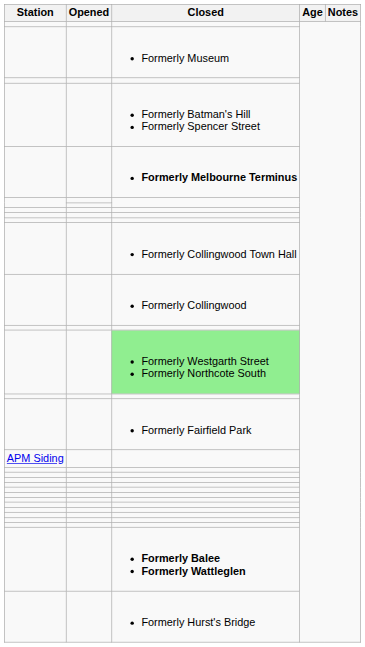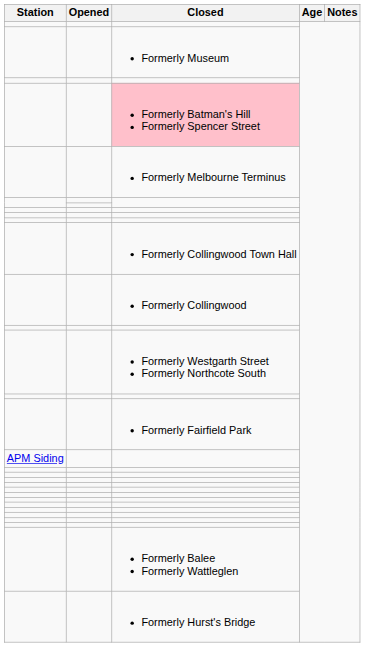(206, 121) no background -> (205, 121) pink background
(206, 178) bold -> (205, 178) normal
(206, 368) lightgreen background -> (205, 368) no background
(206, 565) bold -> (205, 565) normal
